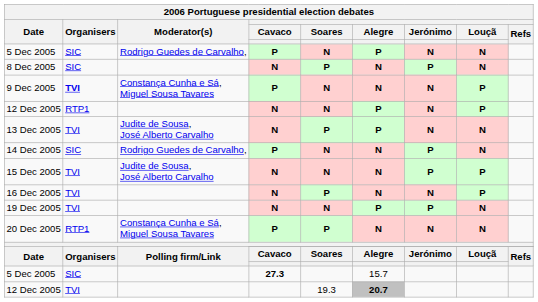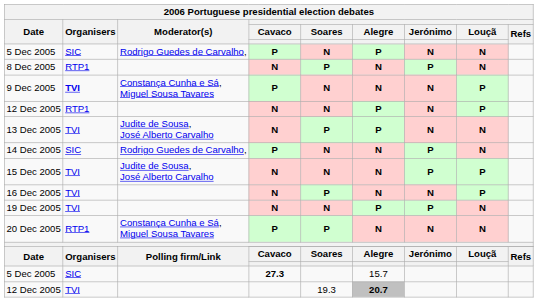(73, 66) SIC -> (77, 66) RTP1
